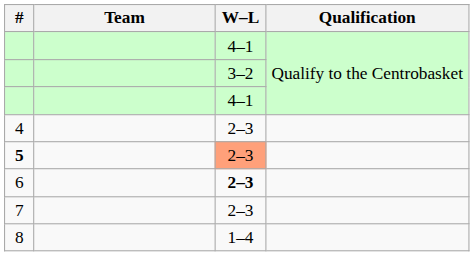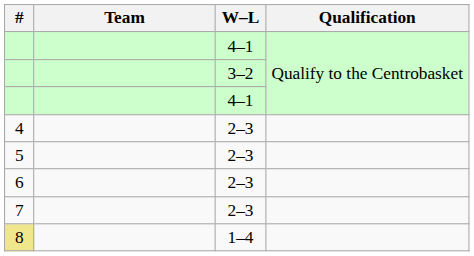(19, 155) bold -> (19, 155) normal
(240, 155) lightsalmon background -> (240, 155) no background
(240, 182) bold -> (240, 182) normal
(19, 237) no background -> (19, 237) khaki background
